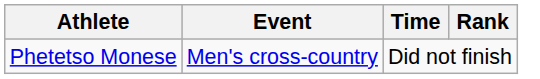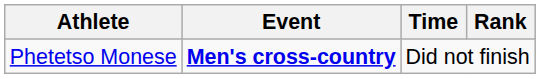(282, 56) normal -> (291, 56) bold
